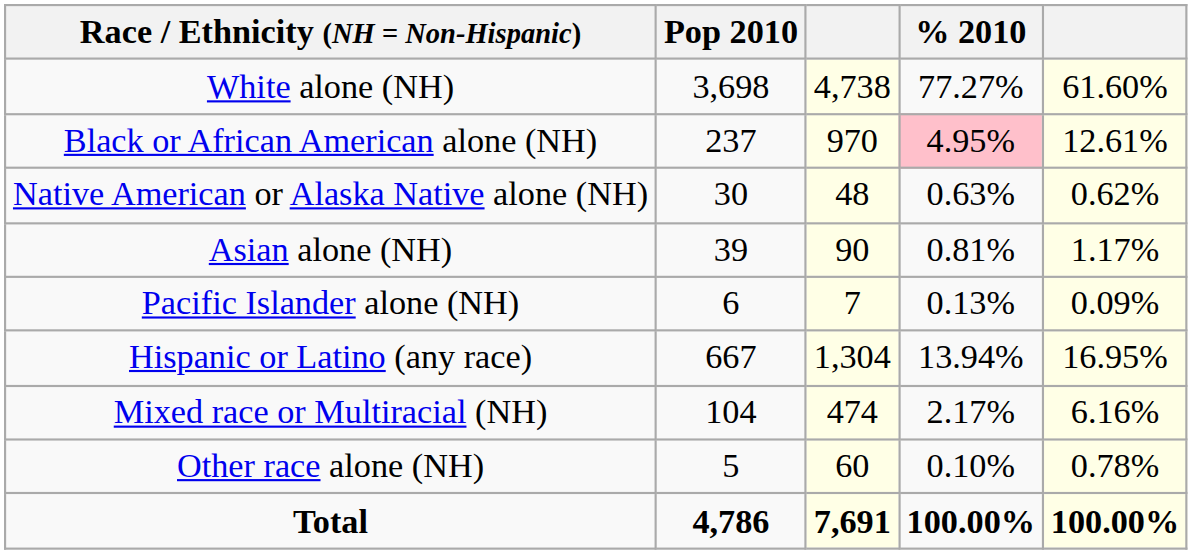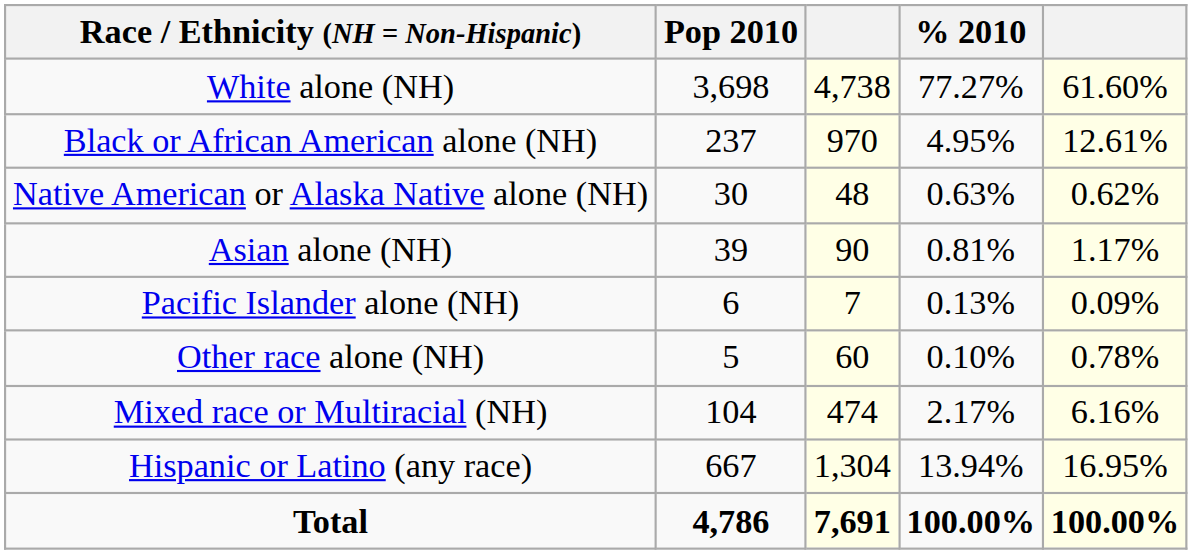(971, 140) pink background -> (971, 140) no background
rows swapped: (331, 466) <-> (331, 357)
